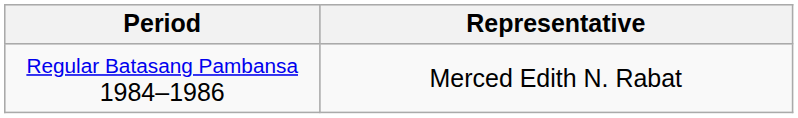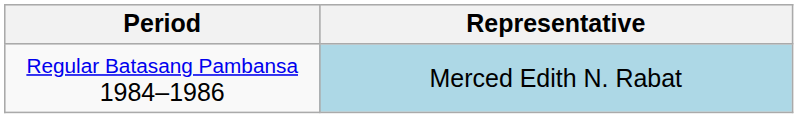(556, 77) no background -> (556, 77) lightblue background
